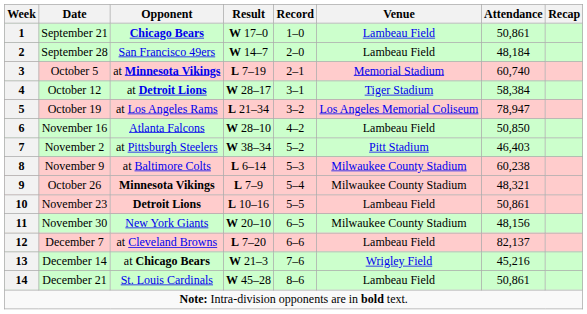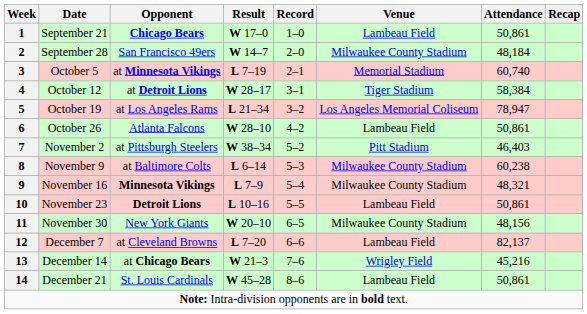(399, 52) Lambeau Field -> (399, 52) Milwaukee County Stadium
(74, 128) November 16 -> (74, 128) October 26
(513, 128) 50,850 -> (513, 128) 50,861
(74, 185) October 26 -> (74, 185) November 16
